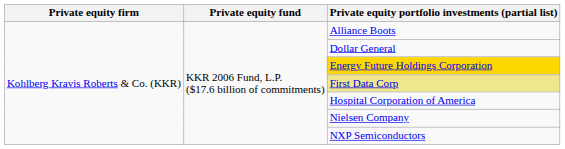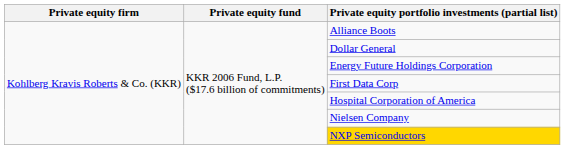(411, 65) gold background -> (411, 65) no background
(364, 83) khaki background -> (364, 83) no background
(377, 135) no background -> (377, 135) gold background
